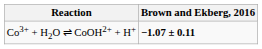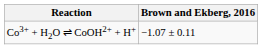(168, 32) bold -> (168, 32) normal
